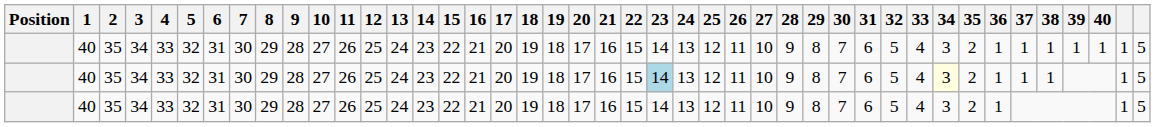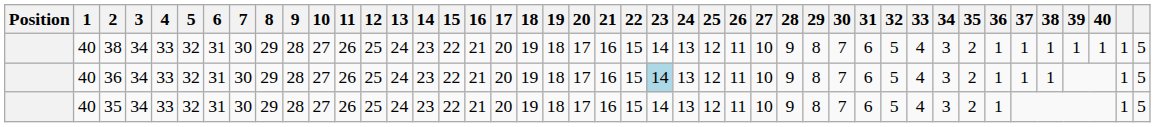(113, 47) 35 -> (113, 47) 38
(113, 77) 35 -> (113, 77) 36
(946, 77) lightyellow background -> (946, 77) no background
